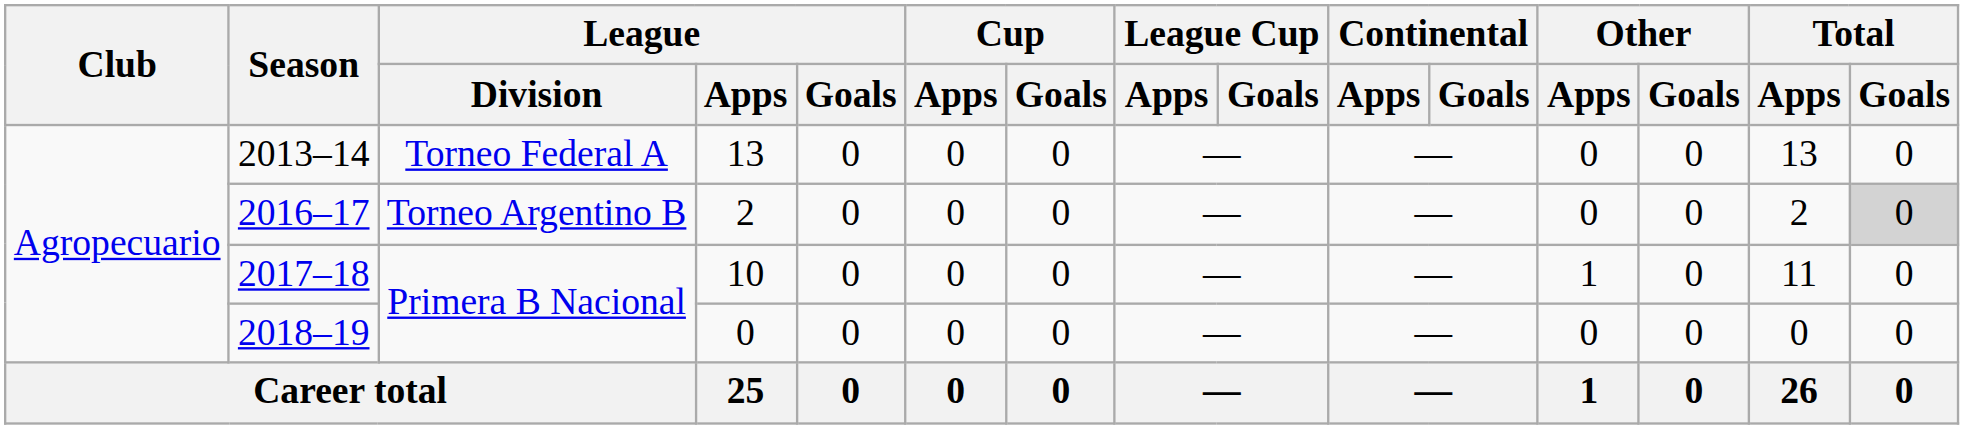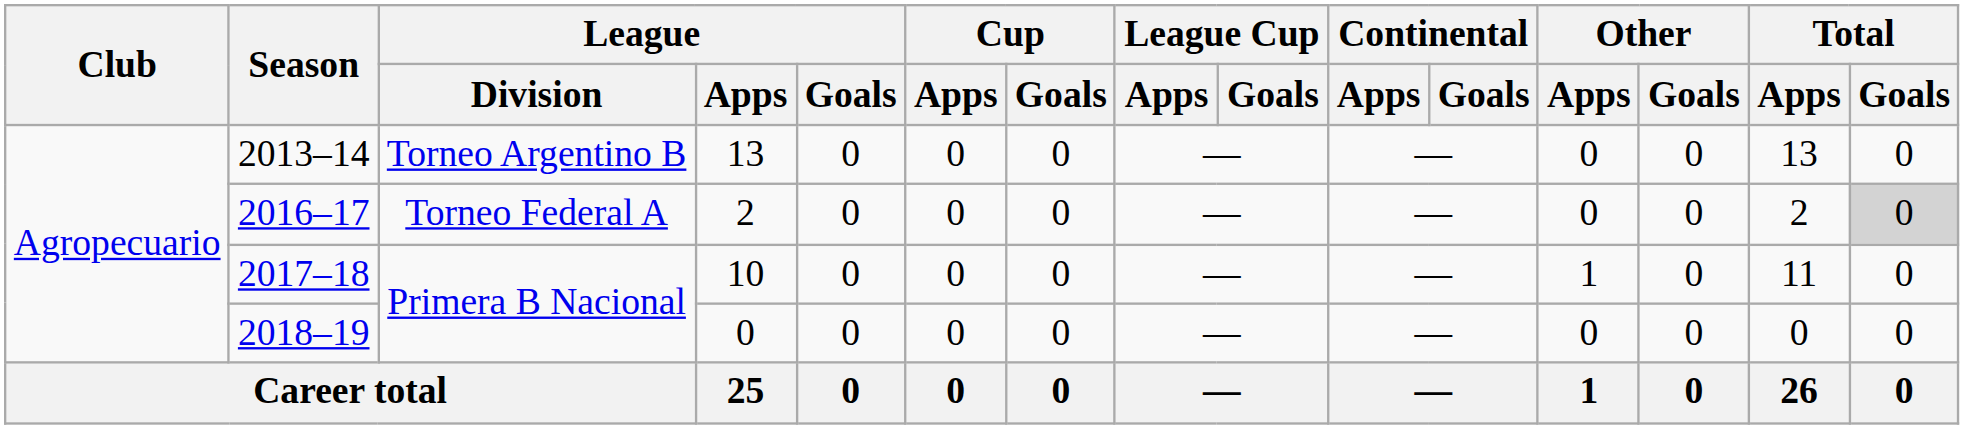(537, 153) Torneo Federal A -> (537, 153) Torneo Argentino B
(537, 213) Torneo Argentino B -> (537, 213) Torneo Federal A
